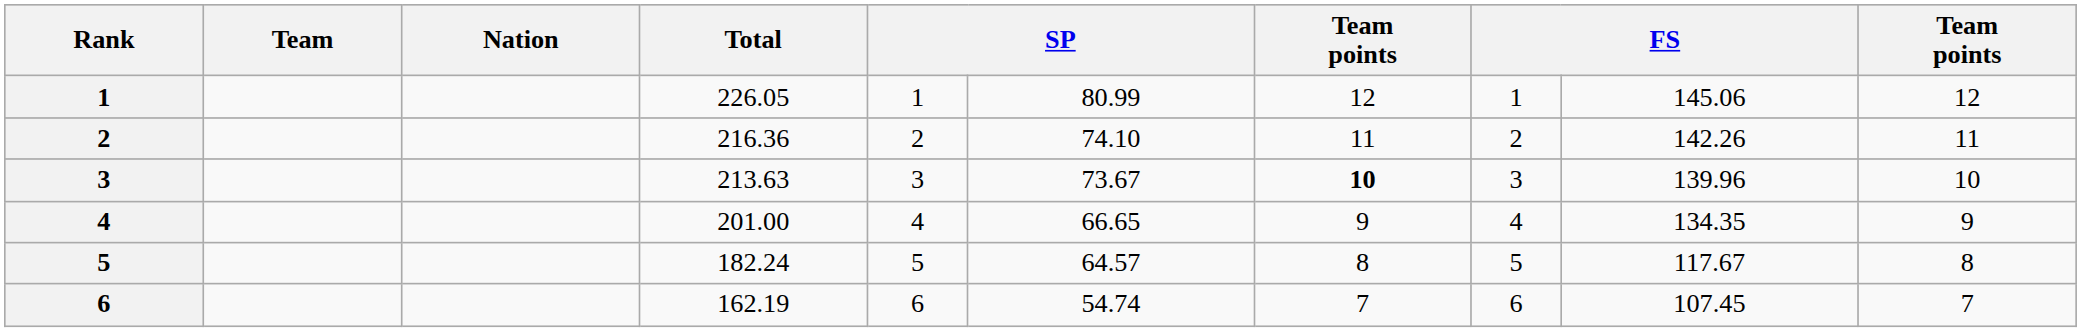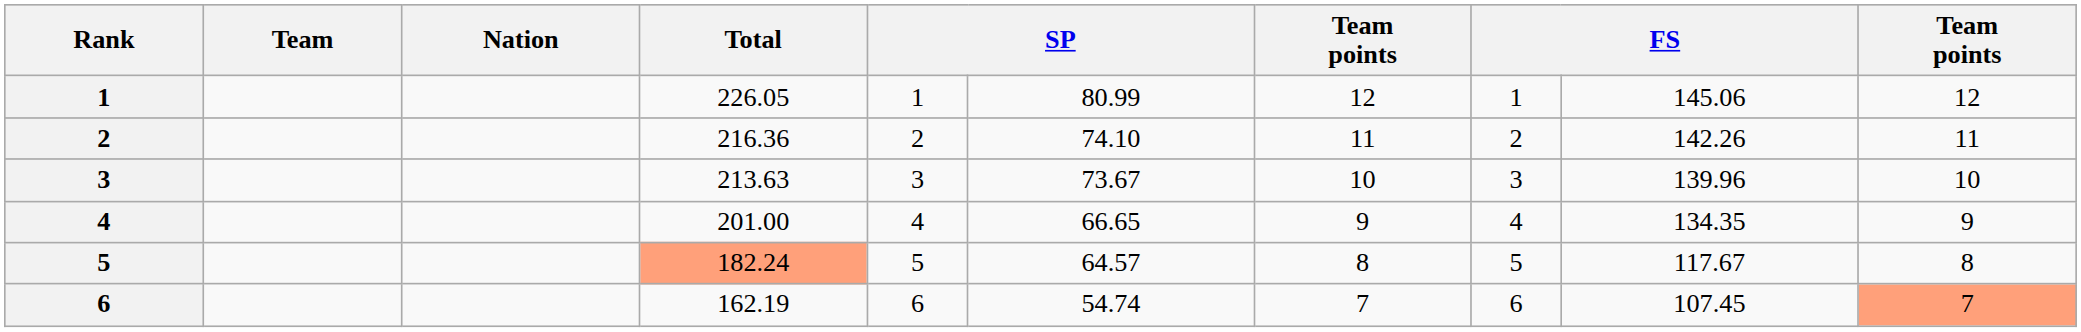(1363, 179) bold -> (1363, 179) normal
(753, 262) no background -> (753, 262) lightsalmon background
(1967, 304) no background -> (1967, 304) lightsalmon background
